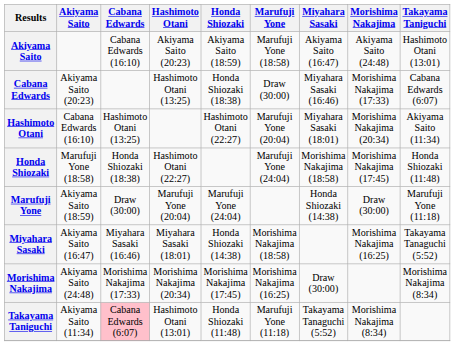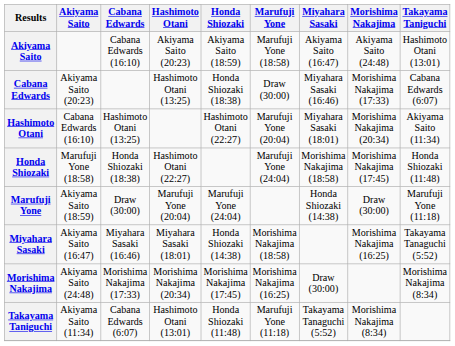(125, 321) pink background -> (125, 321) no background
